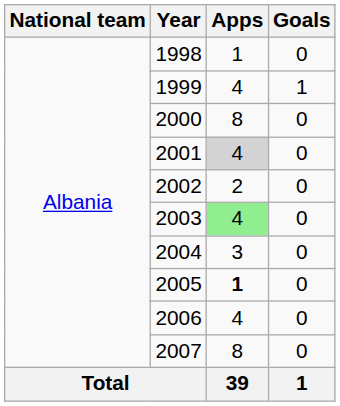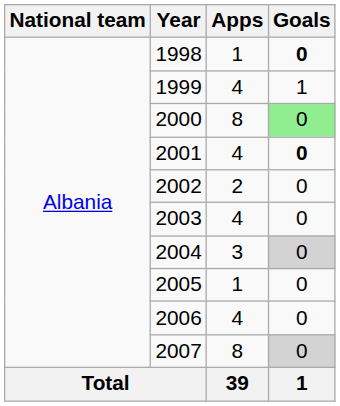(302, 53) normal -> (302, 53) bold
(302, 119) no background -> (302, 119) lightgreen background
(237, 152) lightgrey background -> (237, 152) no background
(302, 152) normal -> (302, 152) bold
(237, 218) lightgreen background -> (237, 218) no background
(302, 251) no background -> (302, 251) lightgrey background
(237, 284) bold -> (237, 284) normal
(302, 350) no background -> (302, 350) lightgrey background
